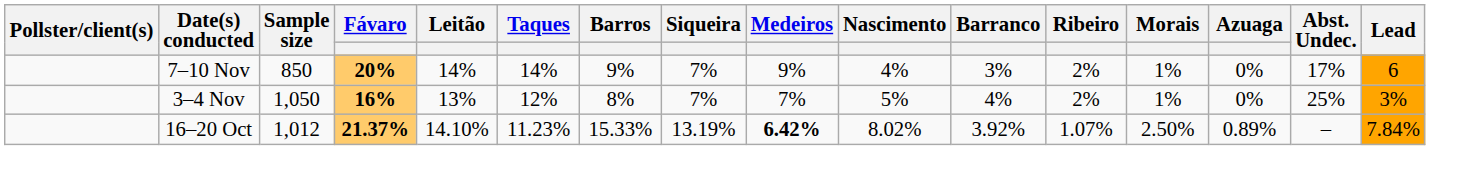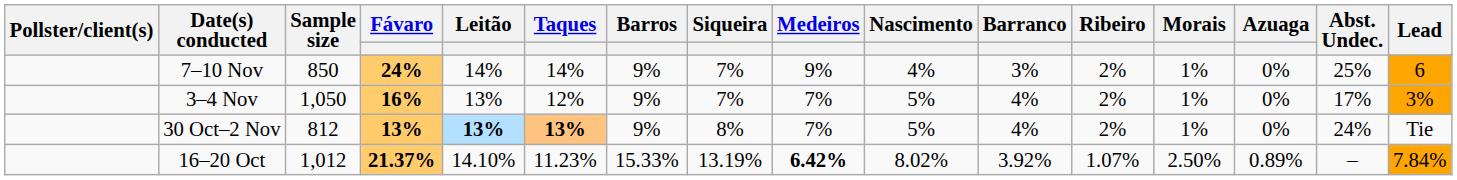(375, 70) 20% -> (402, 70) 24%
(1326, 70) 17% -> (1352, 70) 25%
(620, 100) 8% -> (647, 100) 9%
(1326, 100) 25% -> (1352, 100) 17%
+ row: (222, 130)
